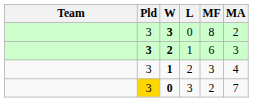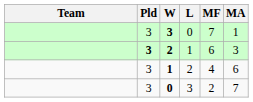(212, 32) 8 -> (212, 32) 7
(236, 32) 2 -> (236, 32) 1
(212, 69) 3 -> (212, 69) 4
(236, 69) 4 -> (236, 69) 6
(149, 87) gold background -> (149, 87) no background
